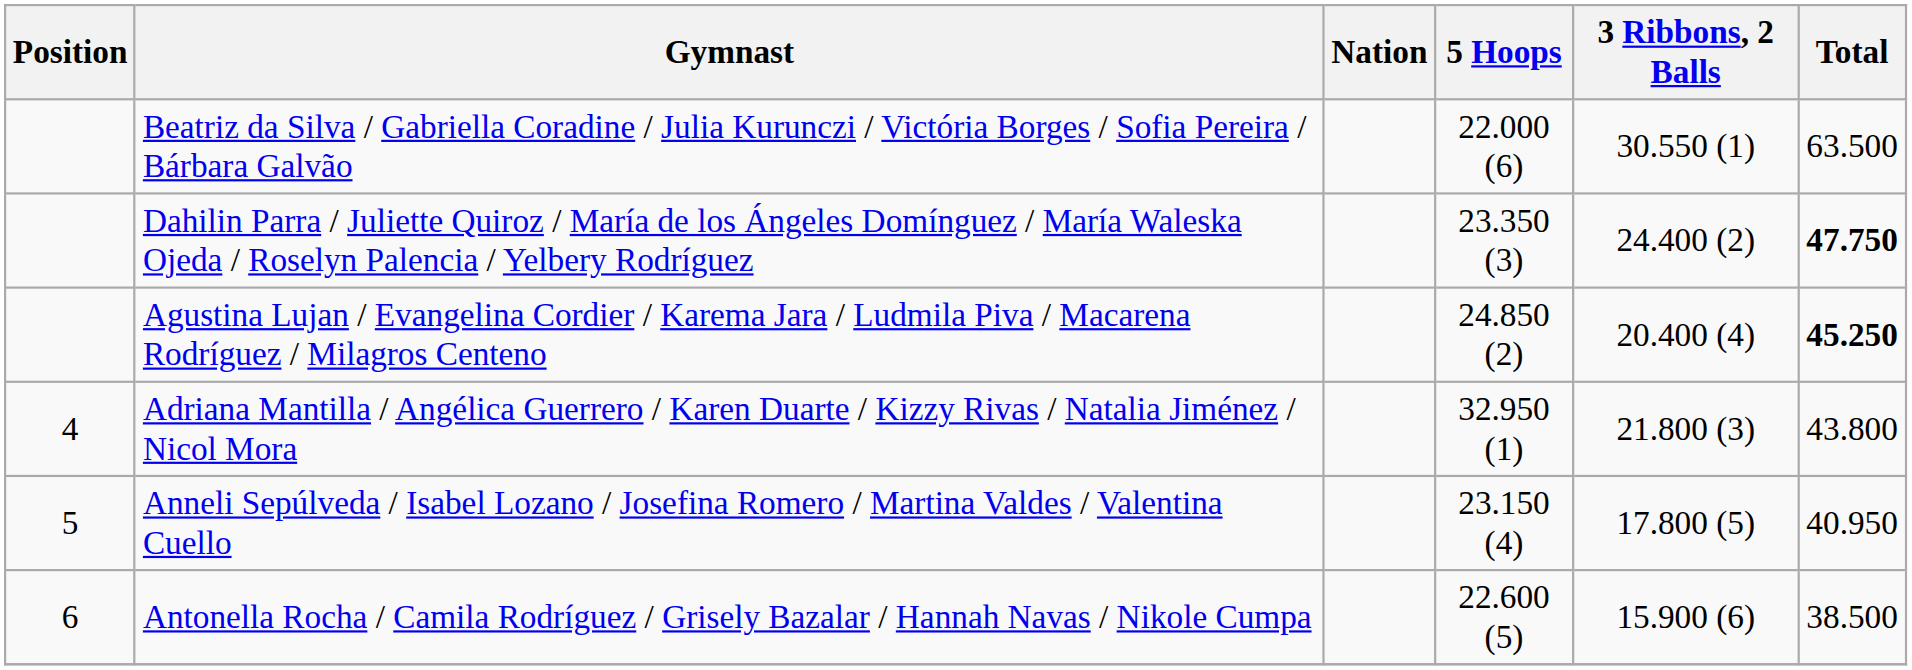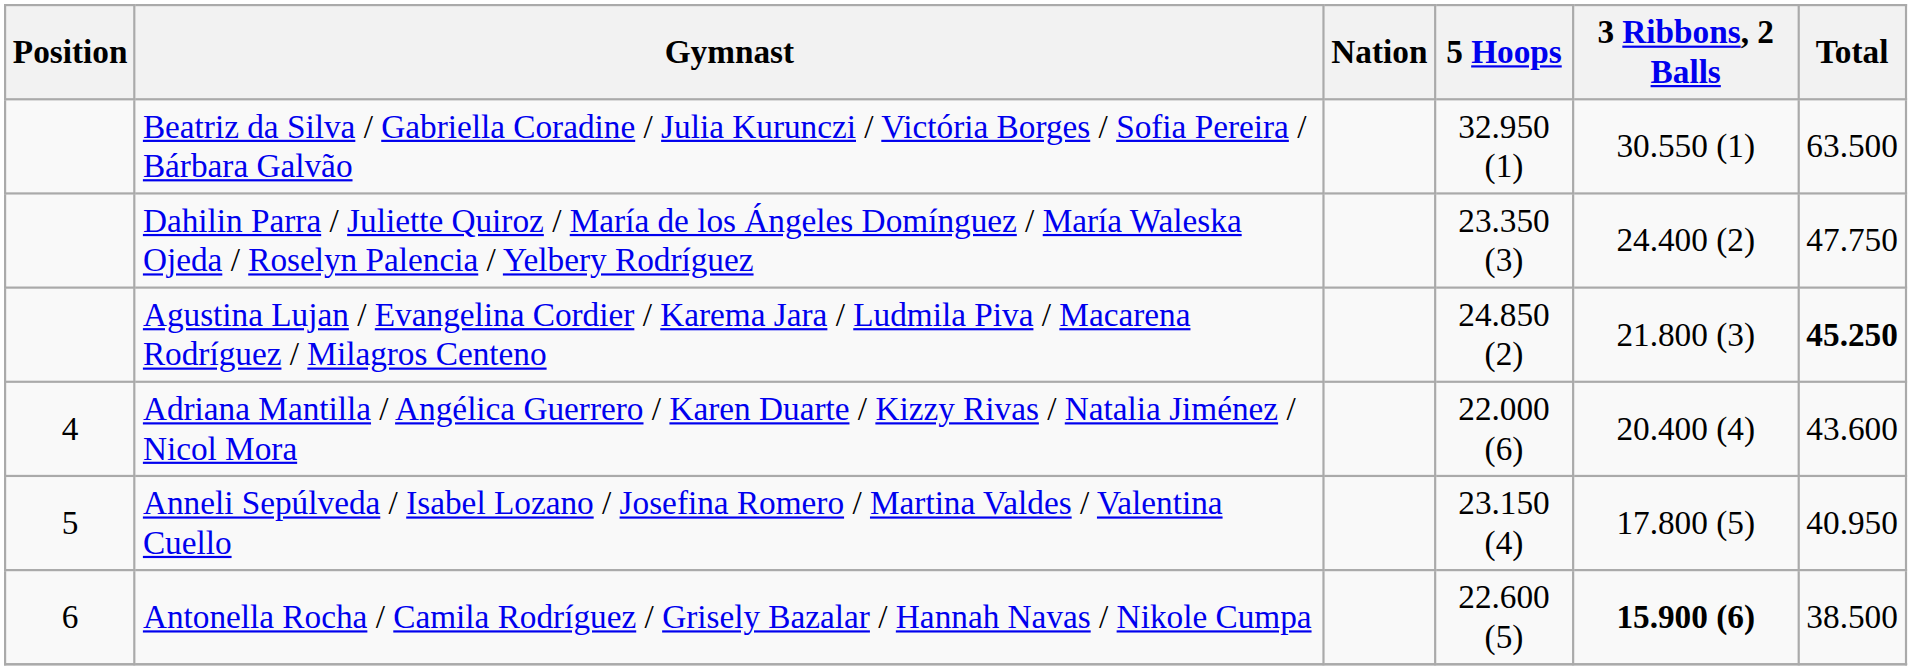(1504, 146) 22.000 (6) -> (1504, 146) 32.950 (1)
(1852, 240) bold -> (1852, 240) normal
(1686, 334) 20.400 (4) -> (1686, 334) 21.800 (3)
(1504, 429) 32.950 (1) -> (1504, 429) 22.000 (6)
(1686, 429) 21.800 (3) -> (1686, 429) 20.400 (4)
(1852, 429) 43.800 -> (1852, 429) 43.600
(1686, 617) normal -> (1686, 617) bold
